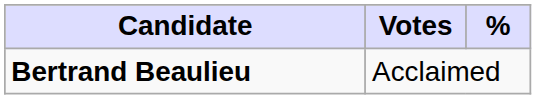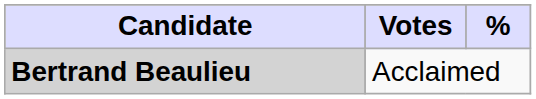(131, 70) no background -> (131, 70) lightgrey background
